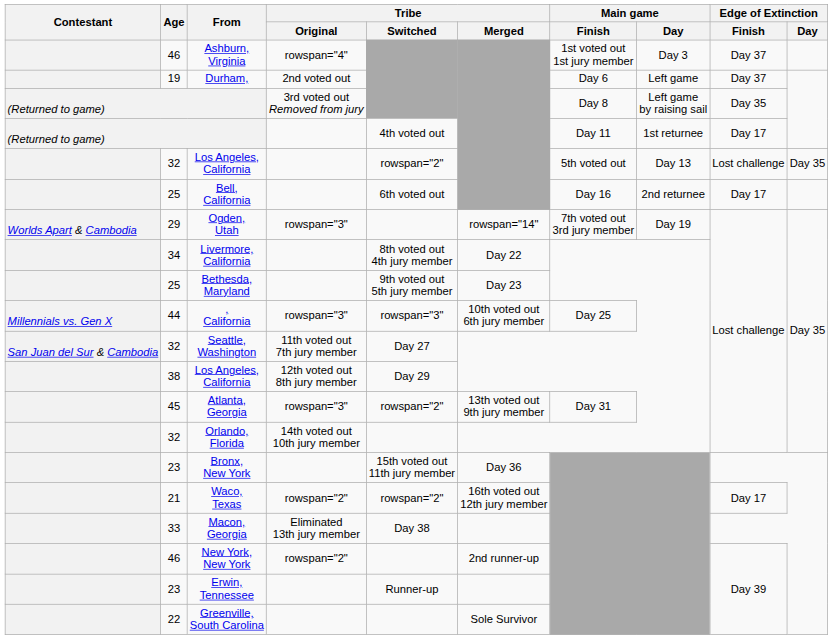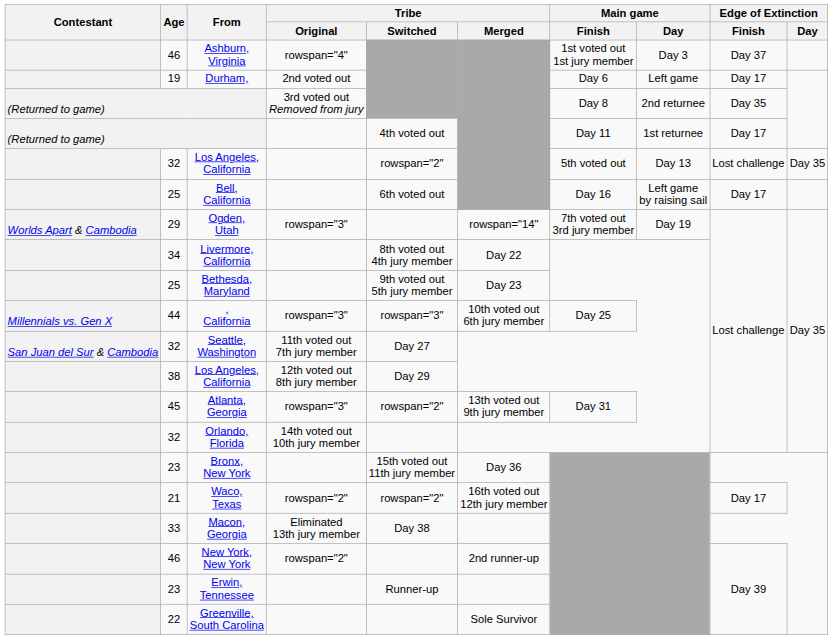(748, 79) Day 37 -> (748, 79) Day 17
(673, 103) Left game by raising sail -> (673, 103) 2nd returnee
(673, 194) 2nd returnee -> (673, 194) Left game by raising sail
